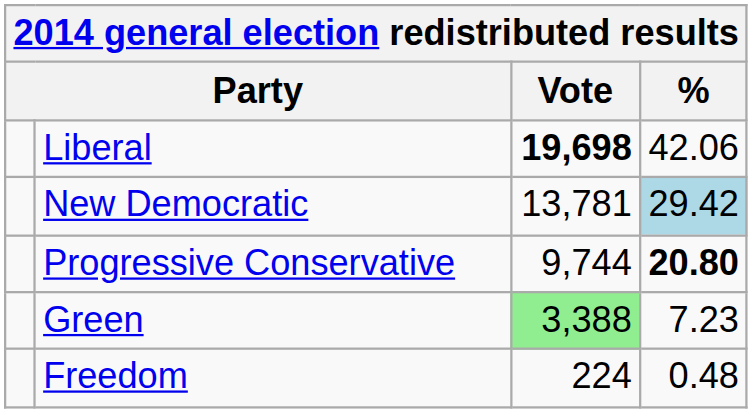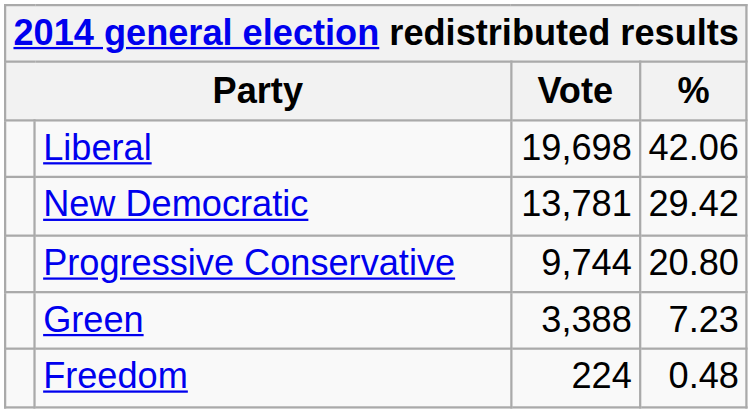(576, 147) bold -> (576, 147) normal
(694, 205) lightblue background -> (694, 205) no background
(694, 262) bold -> (694, 262) normal
(587, 319) lightgreen background -> (587, 319) no background
